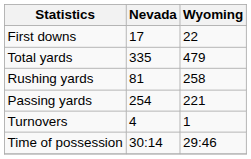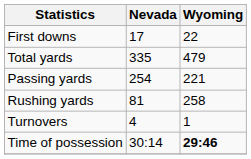rows swapped: (50, 79) <-> (50, 100)
(200, 143) normal -> (200, 143) bold
